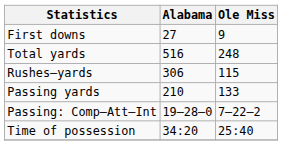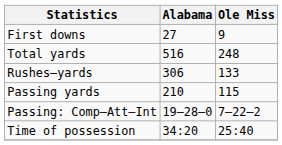(229, 73) 115 -> (229, 73) 133
(229, 92) 133 -> (229, 92) 115
